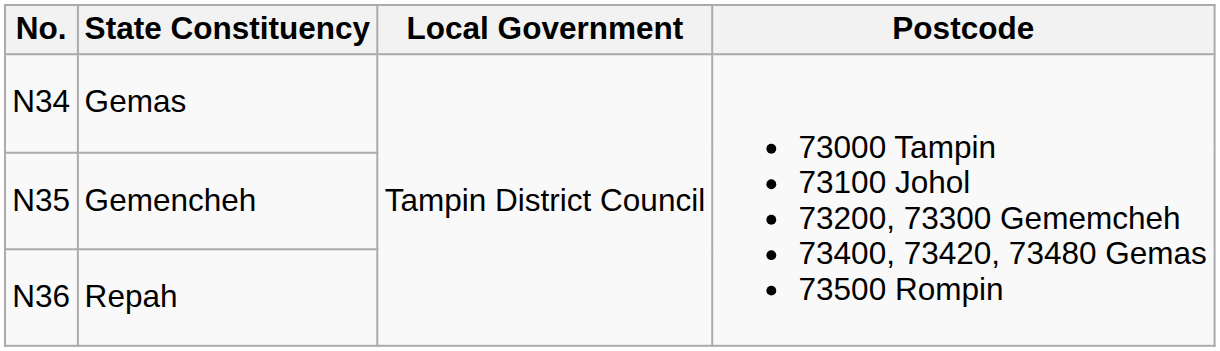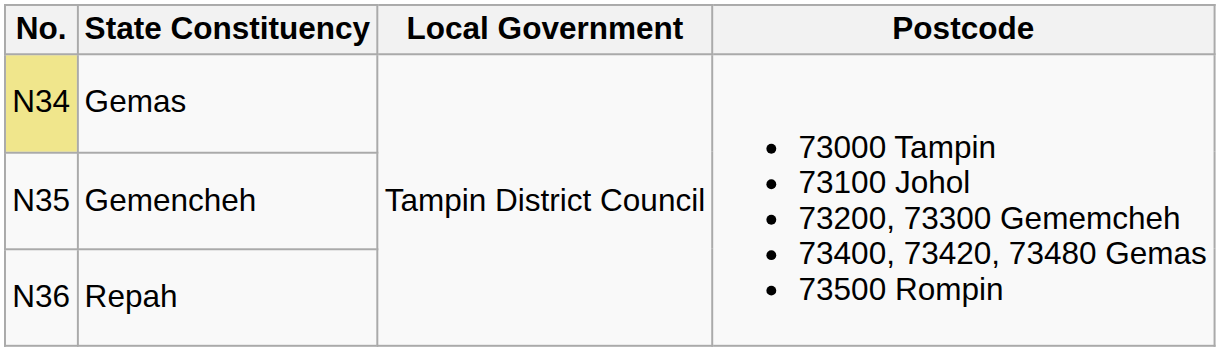(41, 102) no background -> (41, 102) khaki background
